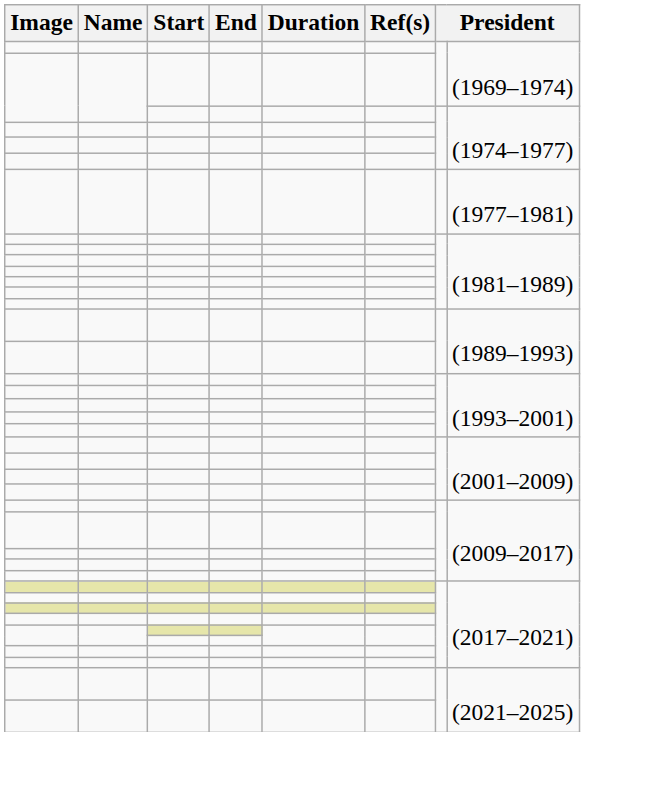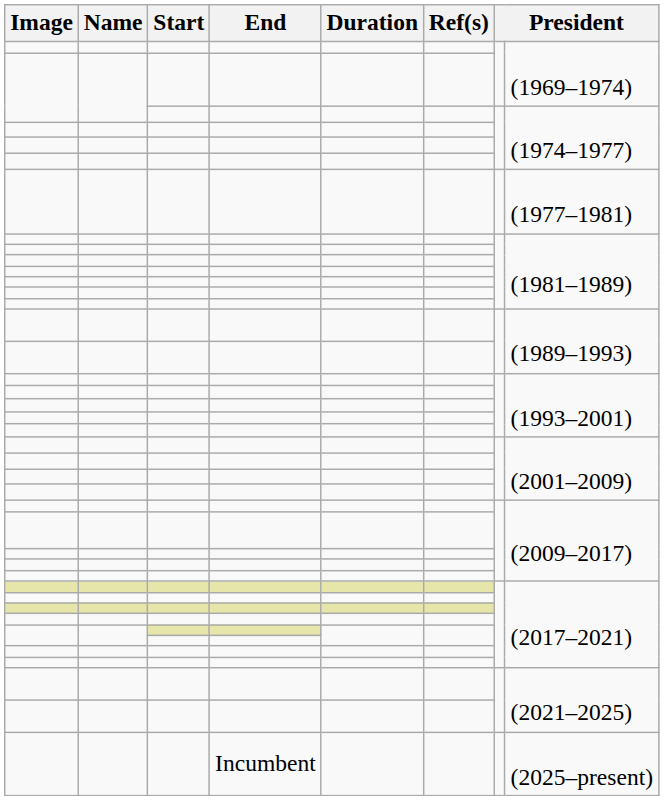+ row: (42, 764)
